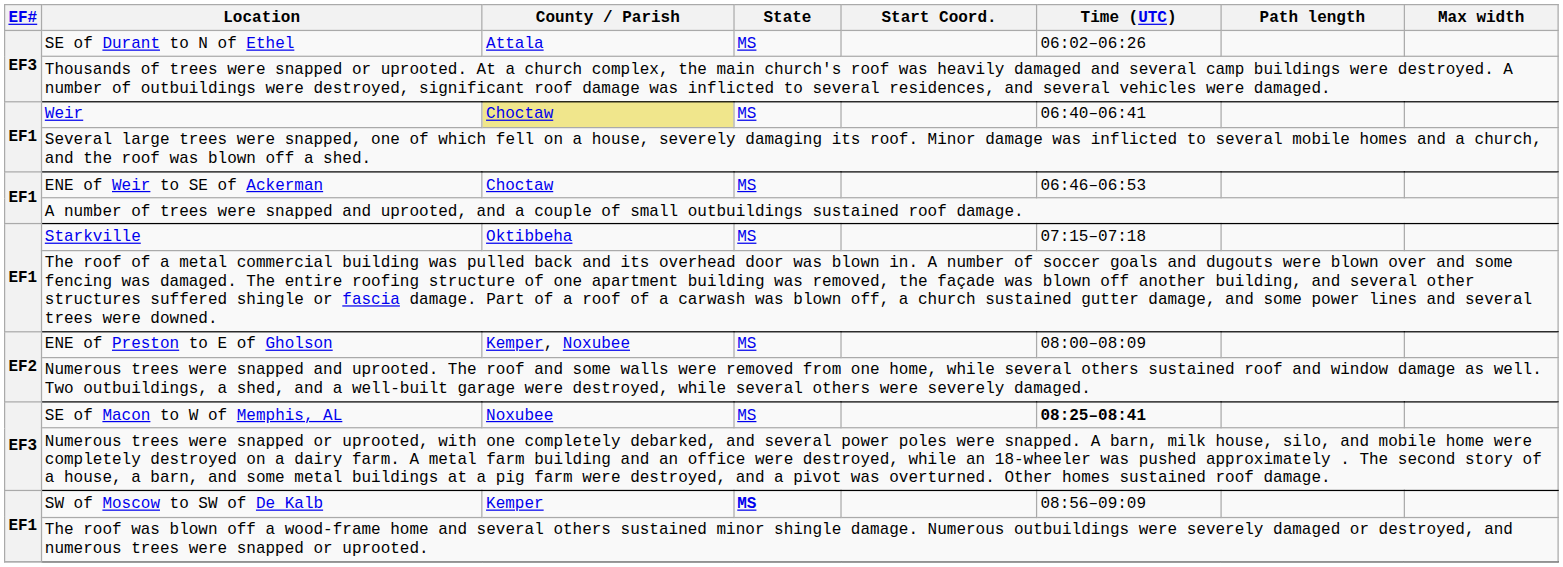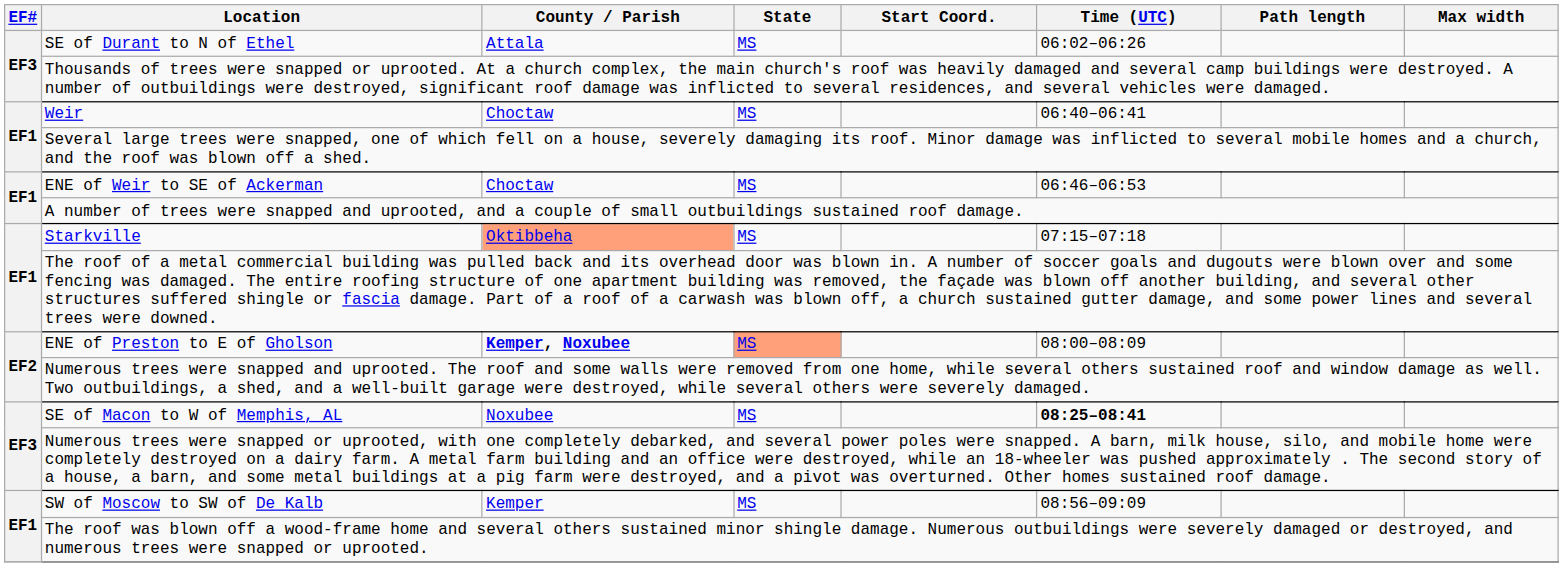(520, 114) khaki background -> (520, 114) no background
(529, 237) no background -> (529, 237) lightsalmon background
(558, 344) normal -> (558, 344) bold
(747, 344) no background -> (747, 344) lightsalmon background
(747, 504) bold -> (747, 504) normal
